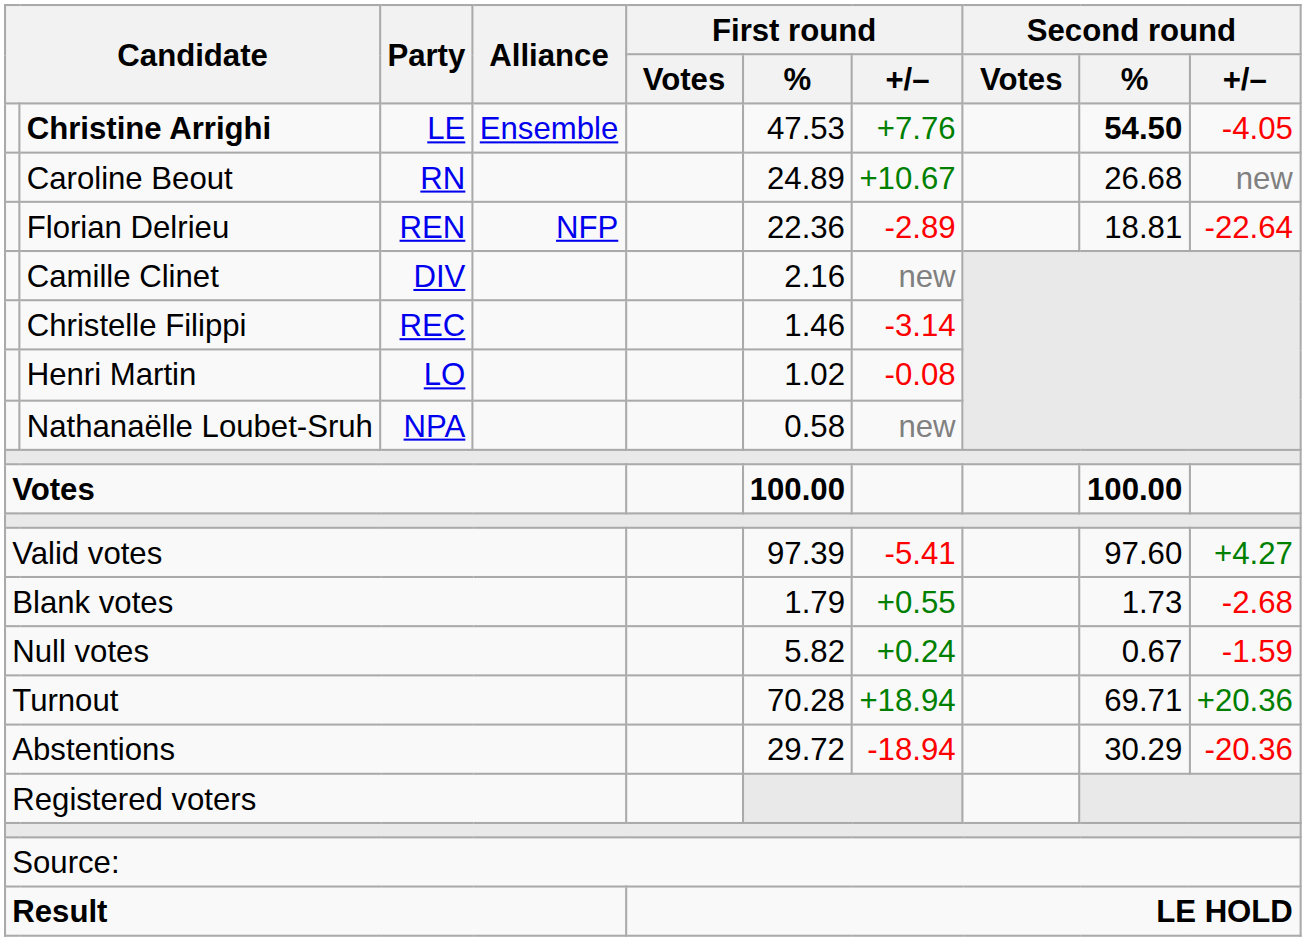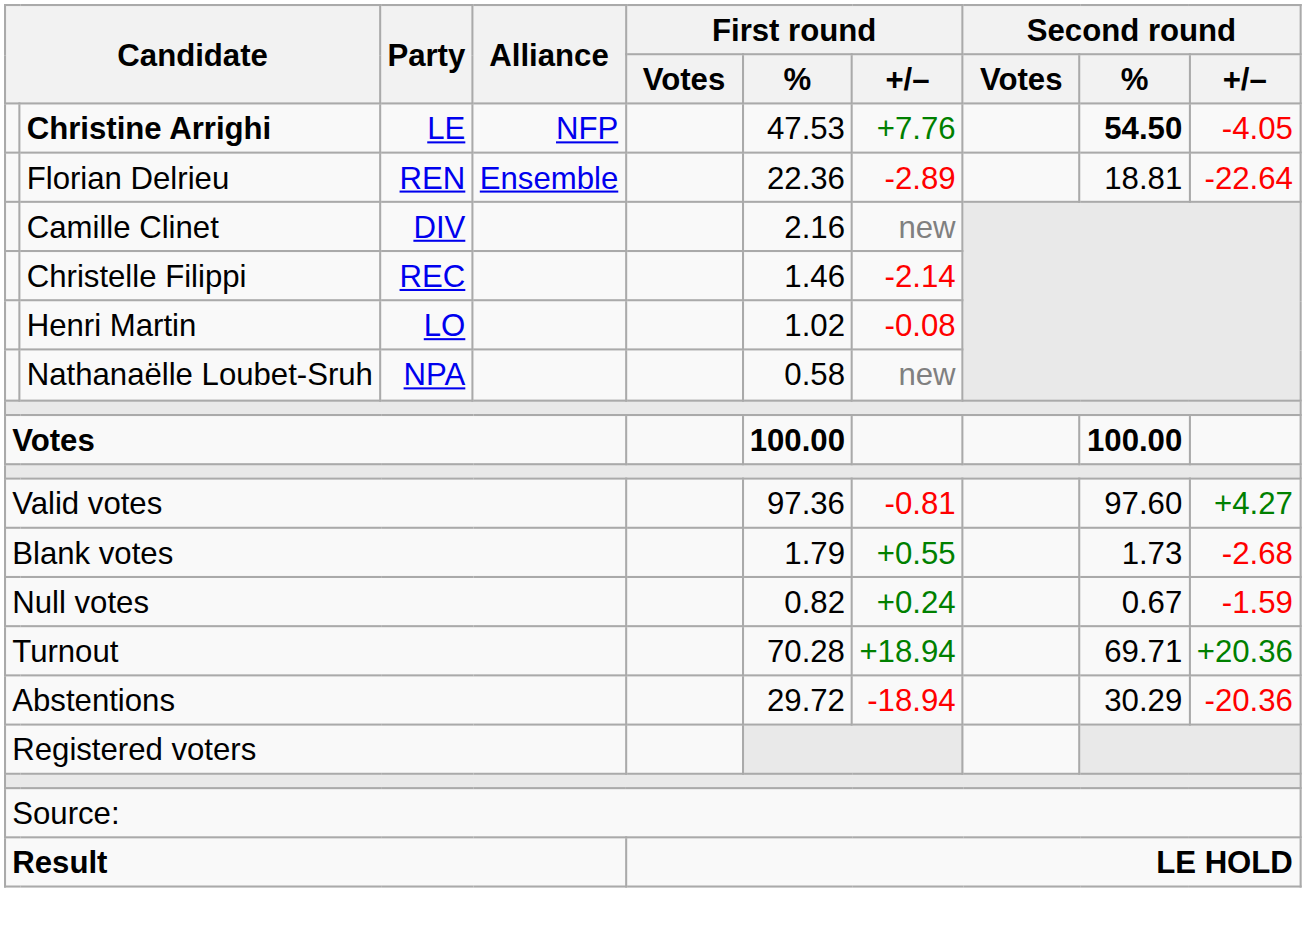(549, 129) Ensemble -> (587, 129) NFP
- row: (130, 178)
(587, 227) NFP -> (549, 178) Ensemble
(920, 326) -3.14 -> (920, 277) -2.14
(806, 552) 97.39 -> (806, 503) 97.36
(920, 552) -5.41 -> (920, 503) -0.81
(815, 651) 5.82 -> (815, 601) 0.82
